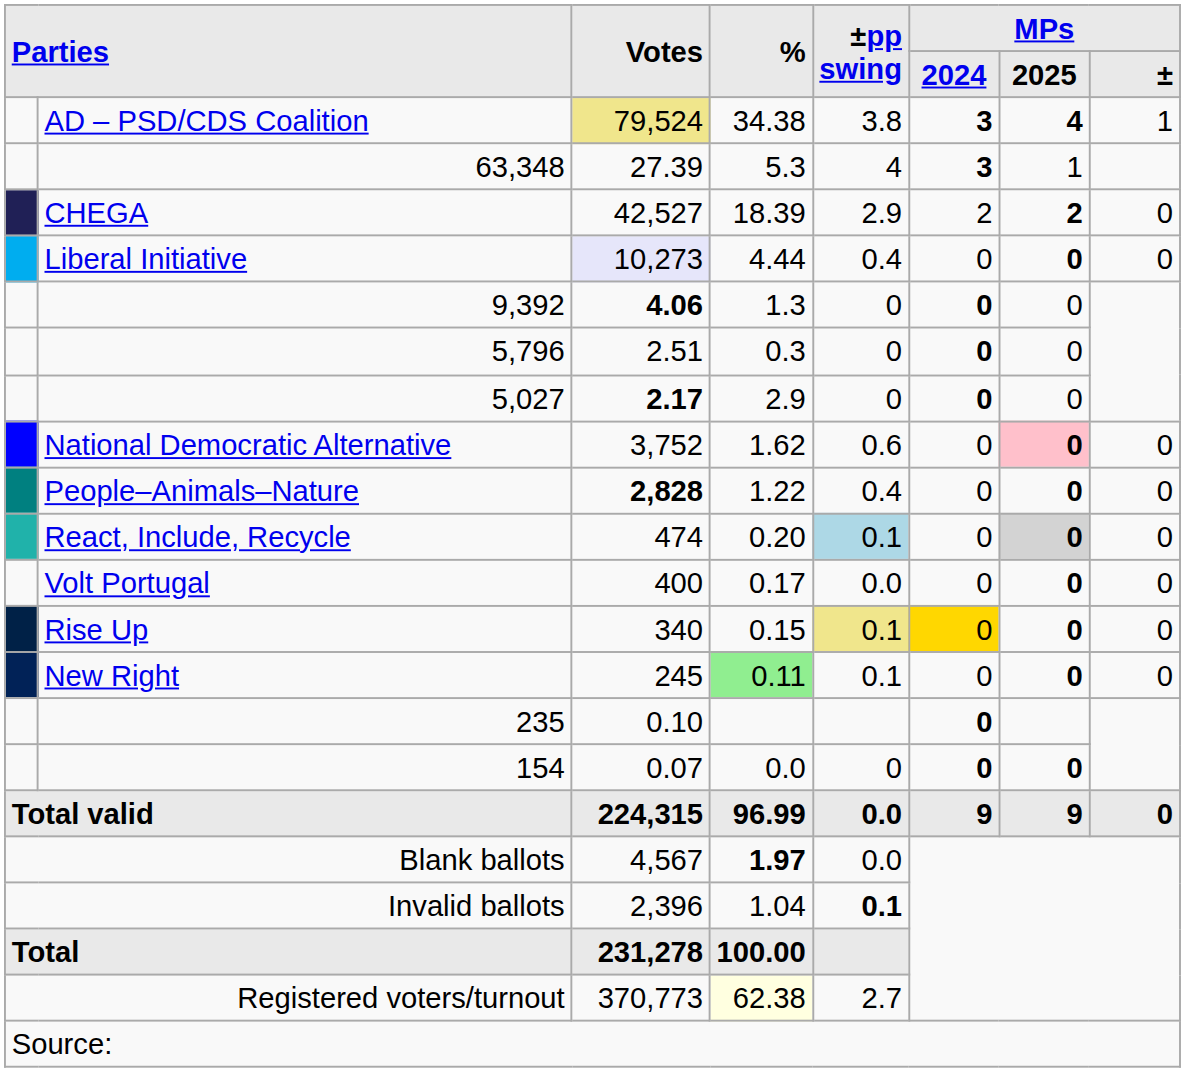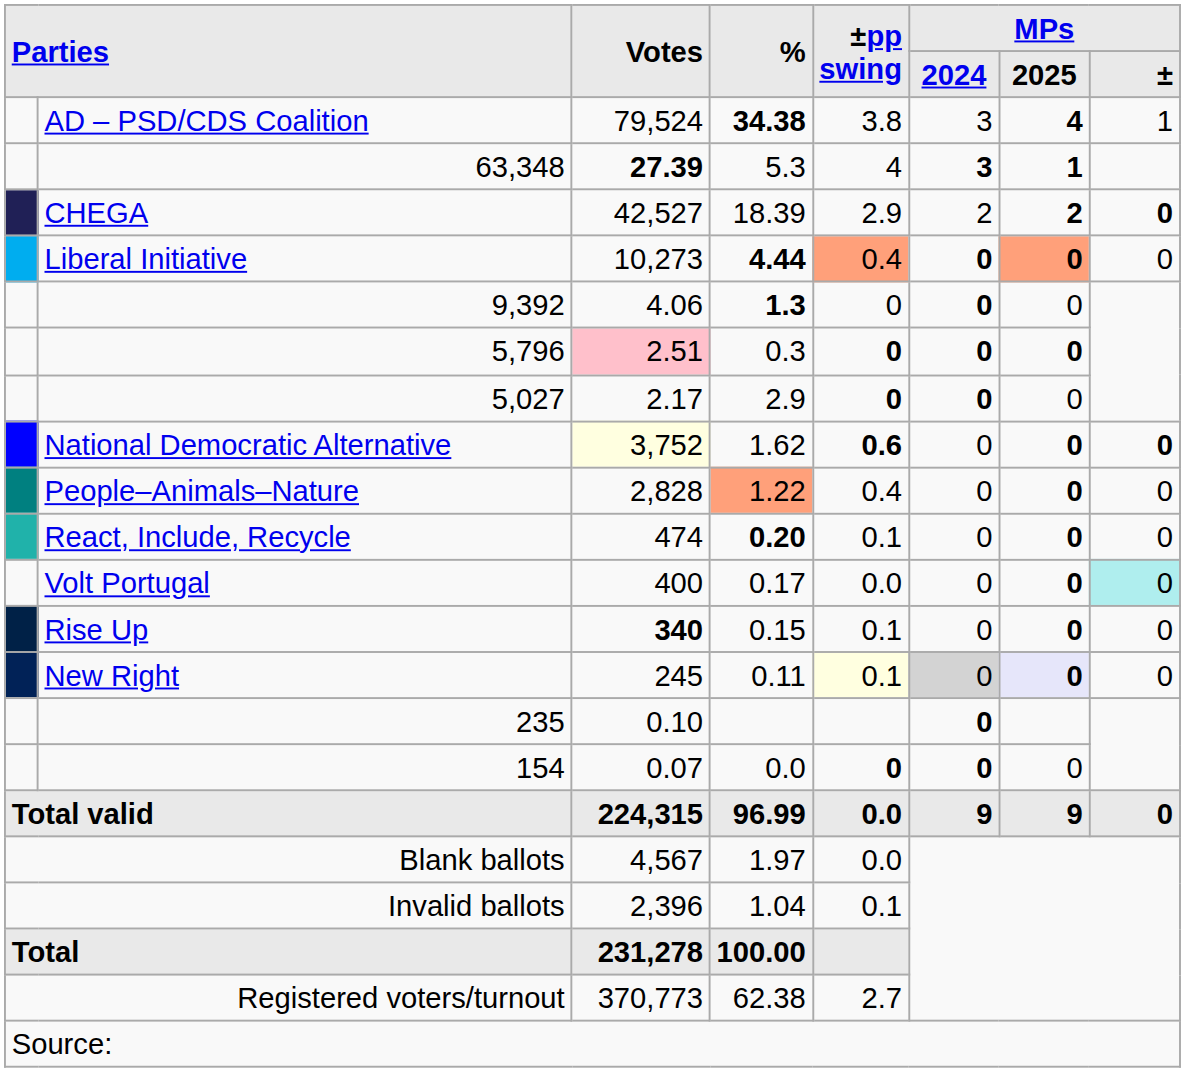(658, 121) khaki background -> (658, 121) no background
(769, 121) normal -> (769, 121) bold
(984, 121) bold -> (984, 121) normal
(667, 167) normal -> (667, 167) bold
(1075, 167) normal -> (1075, 167) bold
(1165, 213) normal -> (1165, 213) bold
(658, 259) lavender background -> (658, 259) no background
(777, 259) normal -> (777, 259) bold
(882, 259) no background -> (882, 259) lightsalmon background
(984, 259) normal -> (984, 259) bold
(1075, 259) no background -> (1075, 259) lightsalmon background
(675, 305) bold -> (675, 305) normal
(786, 305) normal -> (786, 305) bold
(675, 352) no background -> (675, 352) pink background
(894, 352) normal -> (894, 352) bold
(1075, 352) normal -> (1075, 352) bold
(675, 398) bold -> (675, 398) normal
(894, 398) normal -> (894, 398) bold
(667, 444) no background -> (667, 444) lightyellow background
(882, 444) normal -> (882, 444) bold
(1075, 444) pink background -> (1075, 444) no background
(1165, 444) normal -> (1165, 444) bold
(667, 490) bold -> (667, 490) normal
(777, 490) no background -> (777, 490) lightsalmon background
(777, 536) normal -> (777, 536) bold
(882, 536) lightblue background -> (882, 536) no background
(1075, 536) lightgrey background -> (1075, 536) no background
(1165, 583) no background -> (1165, 583) paleturquoise background
(679, 629) normal -> (679, 629) bold
(882, 629) khaki background -> (882, 629) no background
(984, 629) gold background -> (984, 629) no background
(779, 675) lightgreen background -> (779, 675) no background
(882, 675) no background -> (882, 675) lightyellow background
(984, 675) no background -> (984, 675) lightgrey background
(1075, 675) no background -> (1075, 675) lavender background
(894, 767) normal -> (894, 767) bold
(1075, 767) bold -> (1075, 767) normal
(777, 860) bold -> (777, 860) normal
(882, 906) bold -> (882, 906) normal
(769, 998) lightyellow background -> (769, 998) no background
